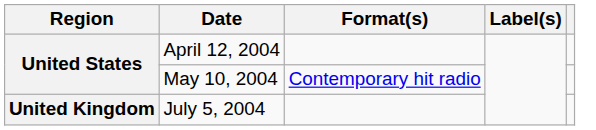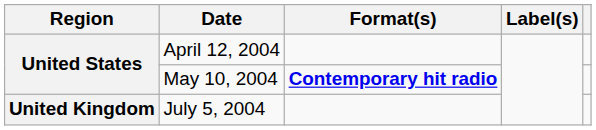(385, 79) normal -> (393, 79) bold
